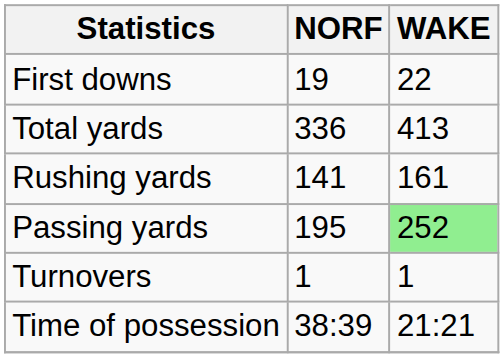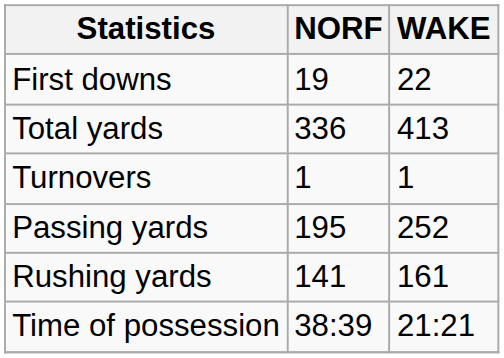rows swapped: (112, 177) <-> (82, 276)
(423, 227) lightgreen background -> (423, 227) no background
